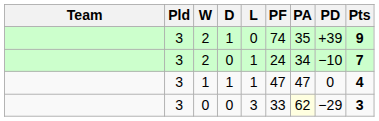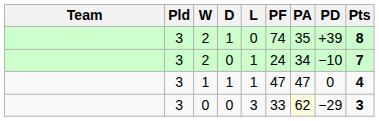(360, 37) 9 -> (360, 37) 8
